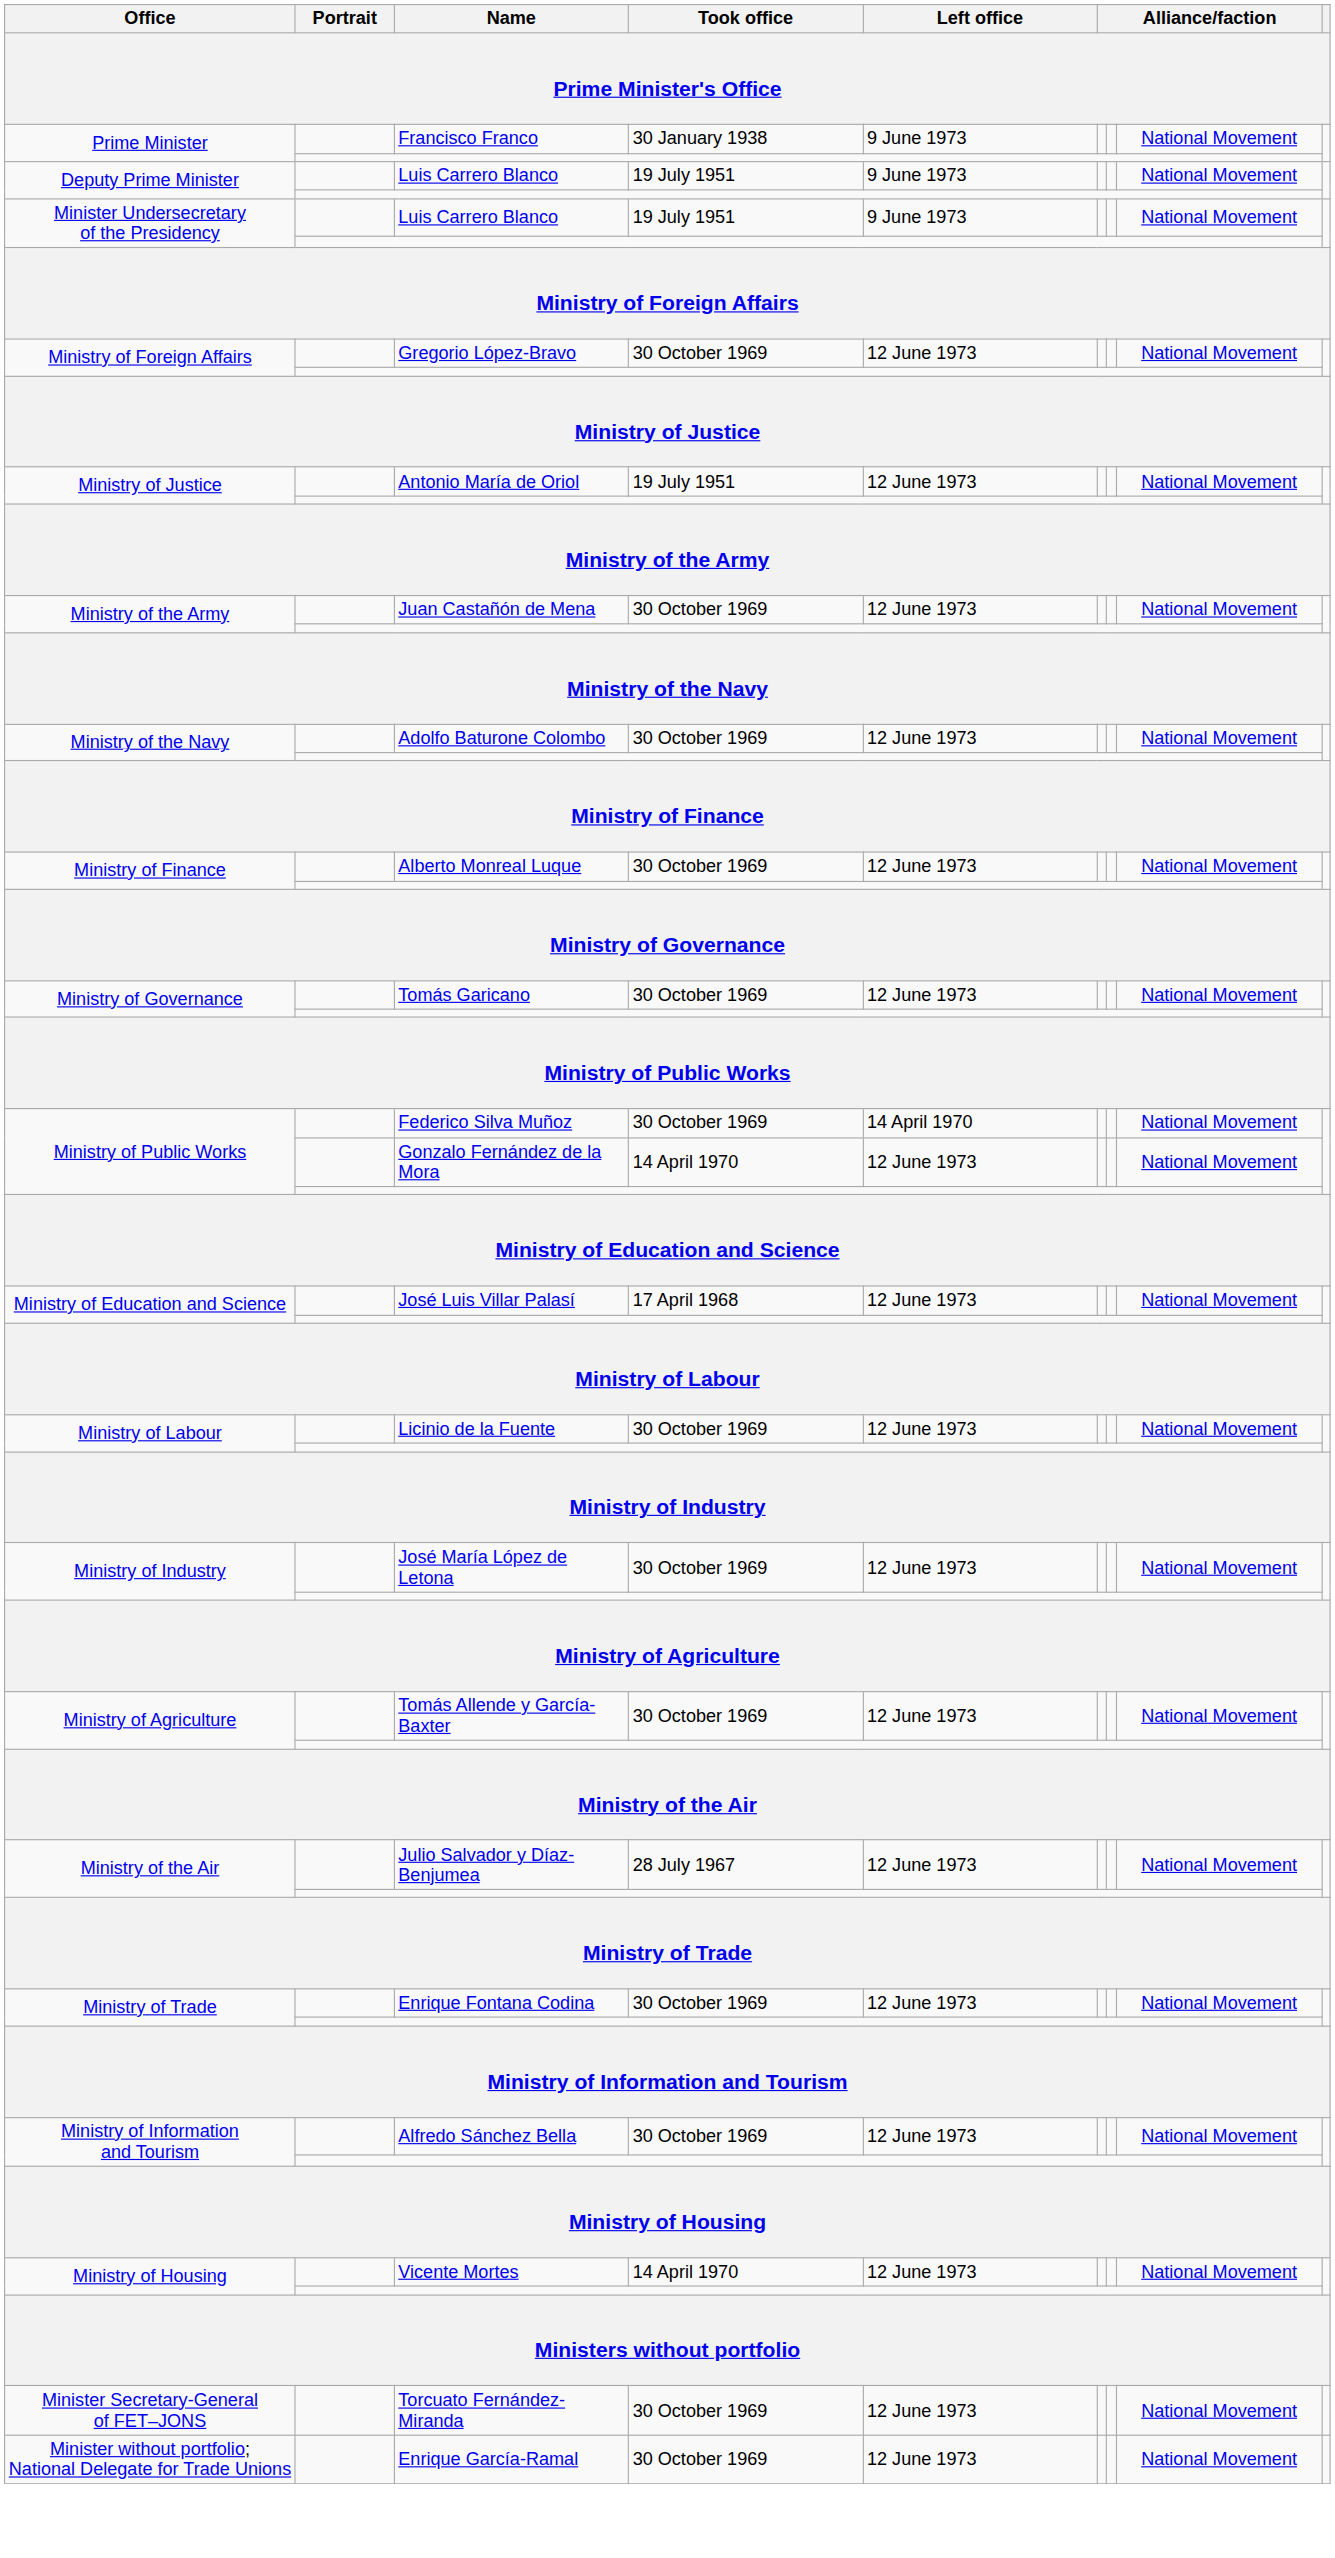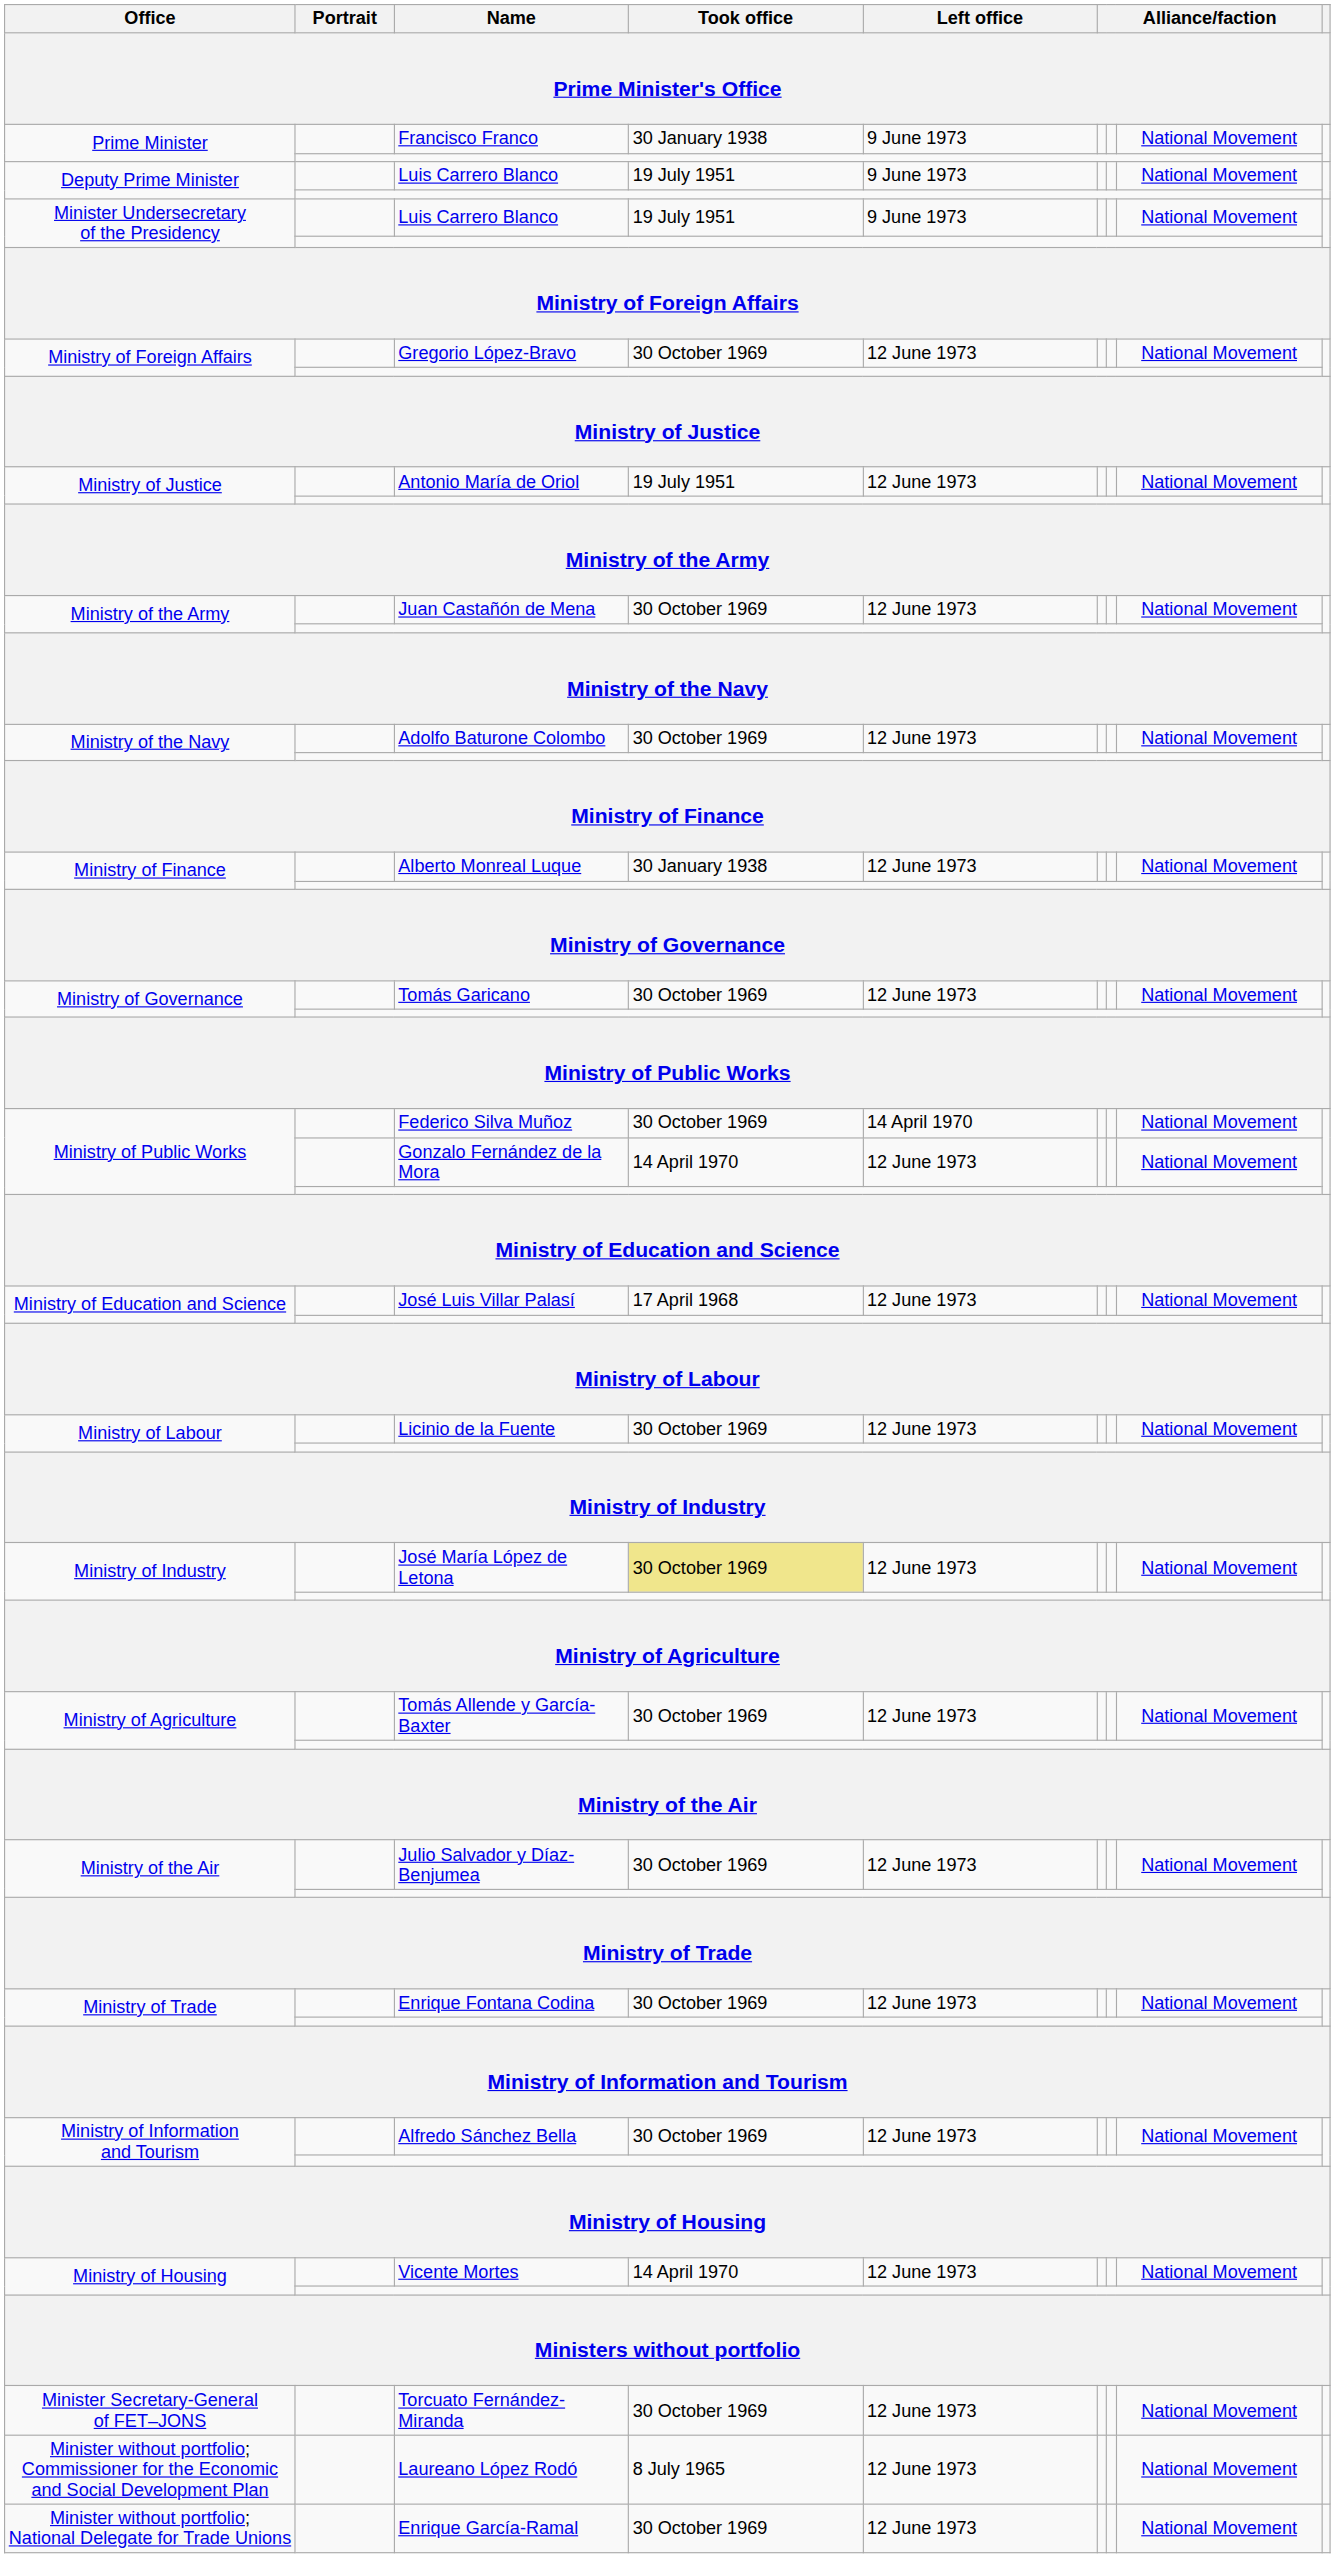(700, 866) 30 October 1969 -> (700, 866) 30 January 1938
(700, 1567) no background -> (700, 1567) khaki background
(684, 1864) 28 July 1967 -> (700, 1864) 30 October 1969
+ row: (150, 2469)
